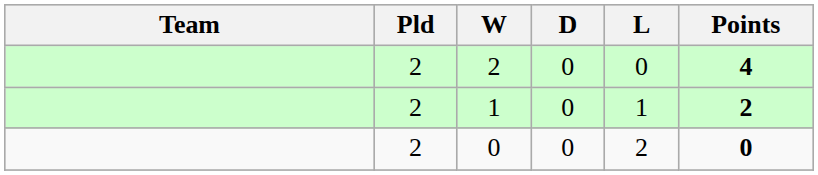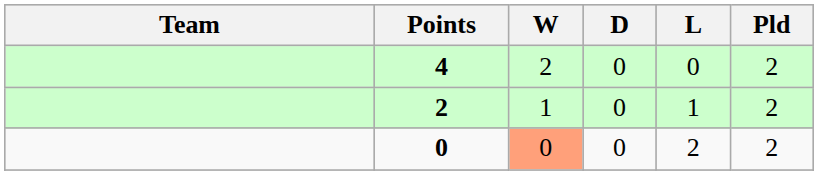columns swapped: (416, 25) <-> (746, 25)
(494, 148) no background -> (546, 148) lightsalmon background
